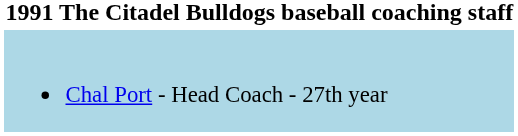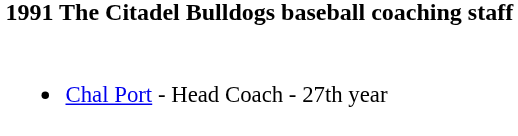(259, 95) lightblue background -> (259, 95) no background
